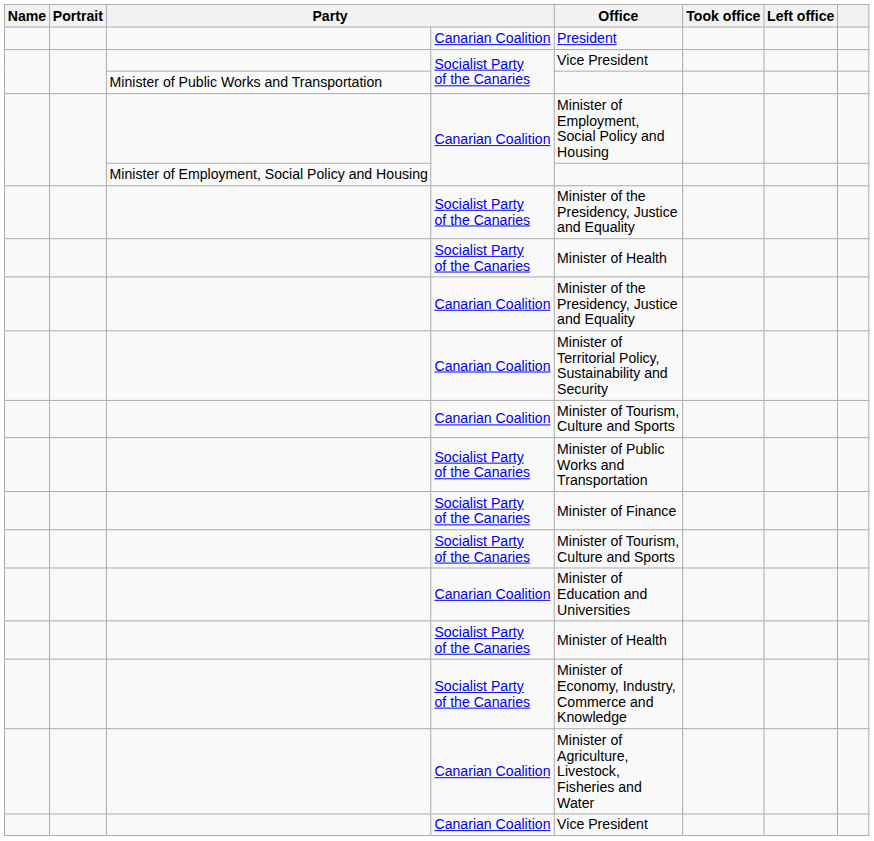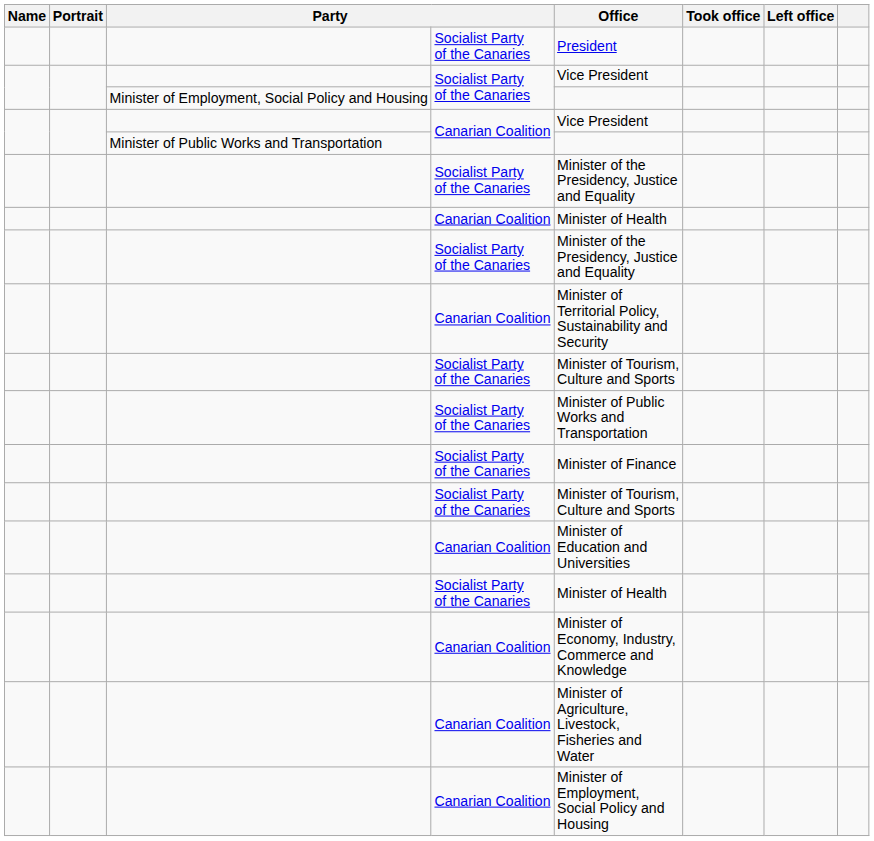(492, 38) Canarian Coalition -> (482, 46) Socialist Party of the Canaries
(246, 83) Minister of Public Works and Transportation -> (269, 99) Minister of Employment, Social Policy and Housing
(611, 129) Minister of Employment, Social Policy and Housing -> (602, 121) Vice President
(269, 175) Minister of Employment, Social Policy and Housing -> (246, 143) Minister of Public Works and Transportation
(482, 258) Socialist Party of the Canaries -> (492, 219) Canarian Coalition
(492, 304) Canarian Coalition -> (482, 257) Socialist Party of the Canaries
(492, 419) Canarian Coalition -> (482, 372) Socialist Party of the Canaries
(482, 694) Socialist Party of the Canaries -> (492, 647) Canarian Coalition
(602, 825) Vice President -> (611, 801) Minister of Employment, Social Policy and Housing
